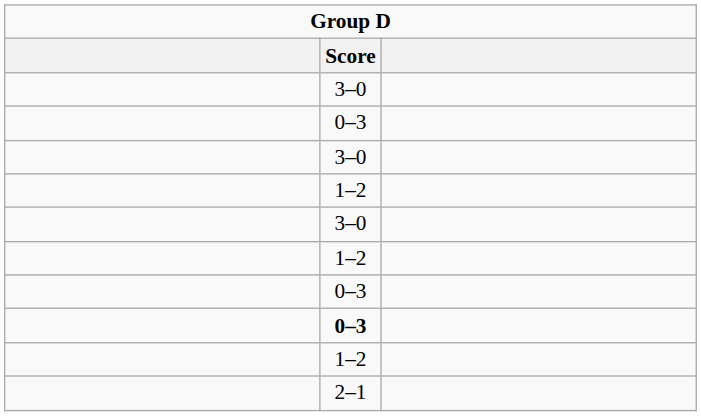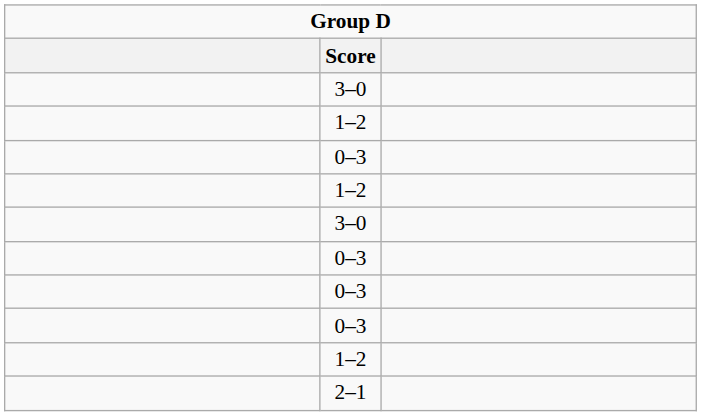(350, 122) 0–3 -> (350, 122) 1–2
(350, 156) 3–0 -> (350, 156) 0–3
(350, 257) 1–2 -> (350, 257) 0–3
(350, 325) bold -> (350, 325) normal
